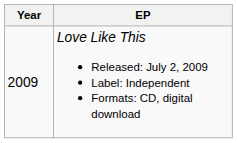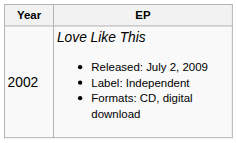(23, 81) 2009 -> (23, 81) 2002
